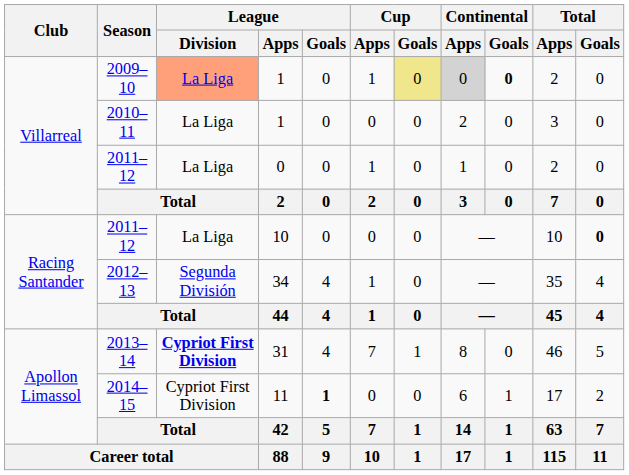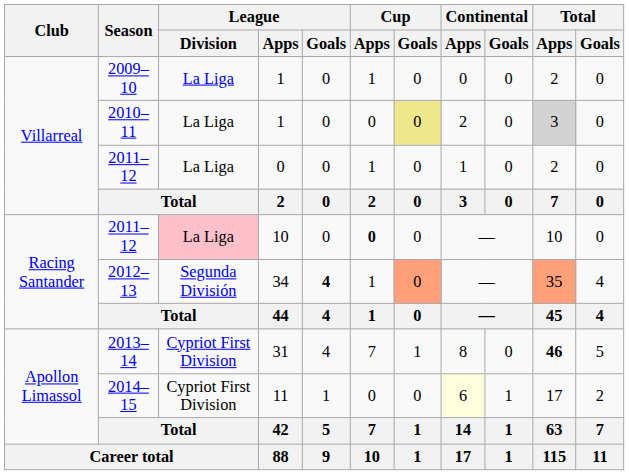(208, 78) lightsalmon background -> (208, 78) no background
(417, 78) khaki background -> (417, 78) no background
(463, 78) lightgrey background -> (463, 78) no background
(509, 78) bold -> (509, 78) normal
(417, 122) no background -> (417, 122) khaki background
(554, 122) no background -> (554, 122) lightgrey background
(208, 236) no background -> (208, 236) pink background
(372, 236) normal -> (372, 236) bold
(600, 236) bold -> (600, 236) normal
(326, 281) normal -> (326, 281) bold
(417, 281) no background -> (417, 281) lightsalmon background
(554, 281) no background -> (554, 281) lightsalmon background
(208, 351) bold -> (208, 351) normal
(554, 351) normal -> (554, 351) bold
(326, 395) bold -> (326, 395) normal
(463, 395) no background -> (463, 395) lightyellow background
